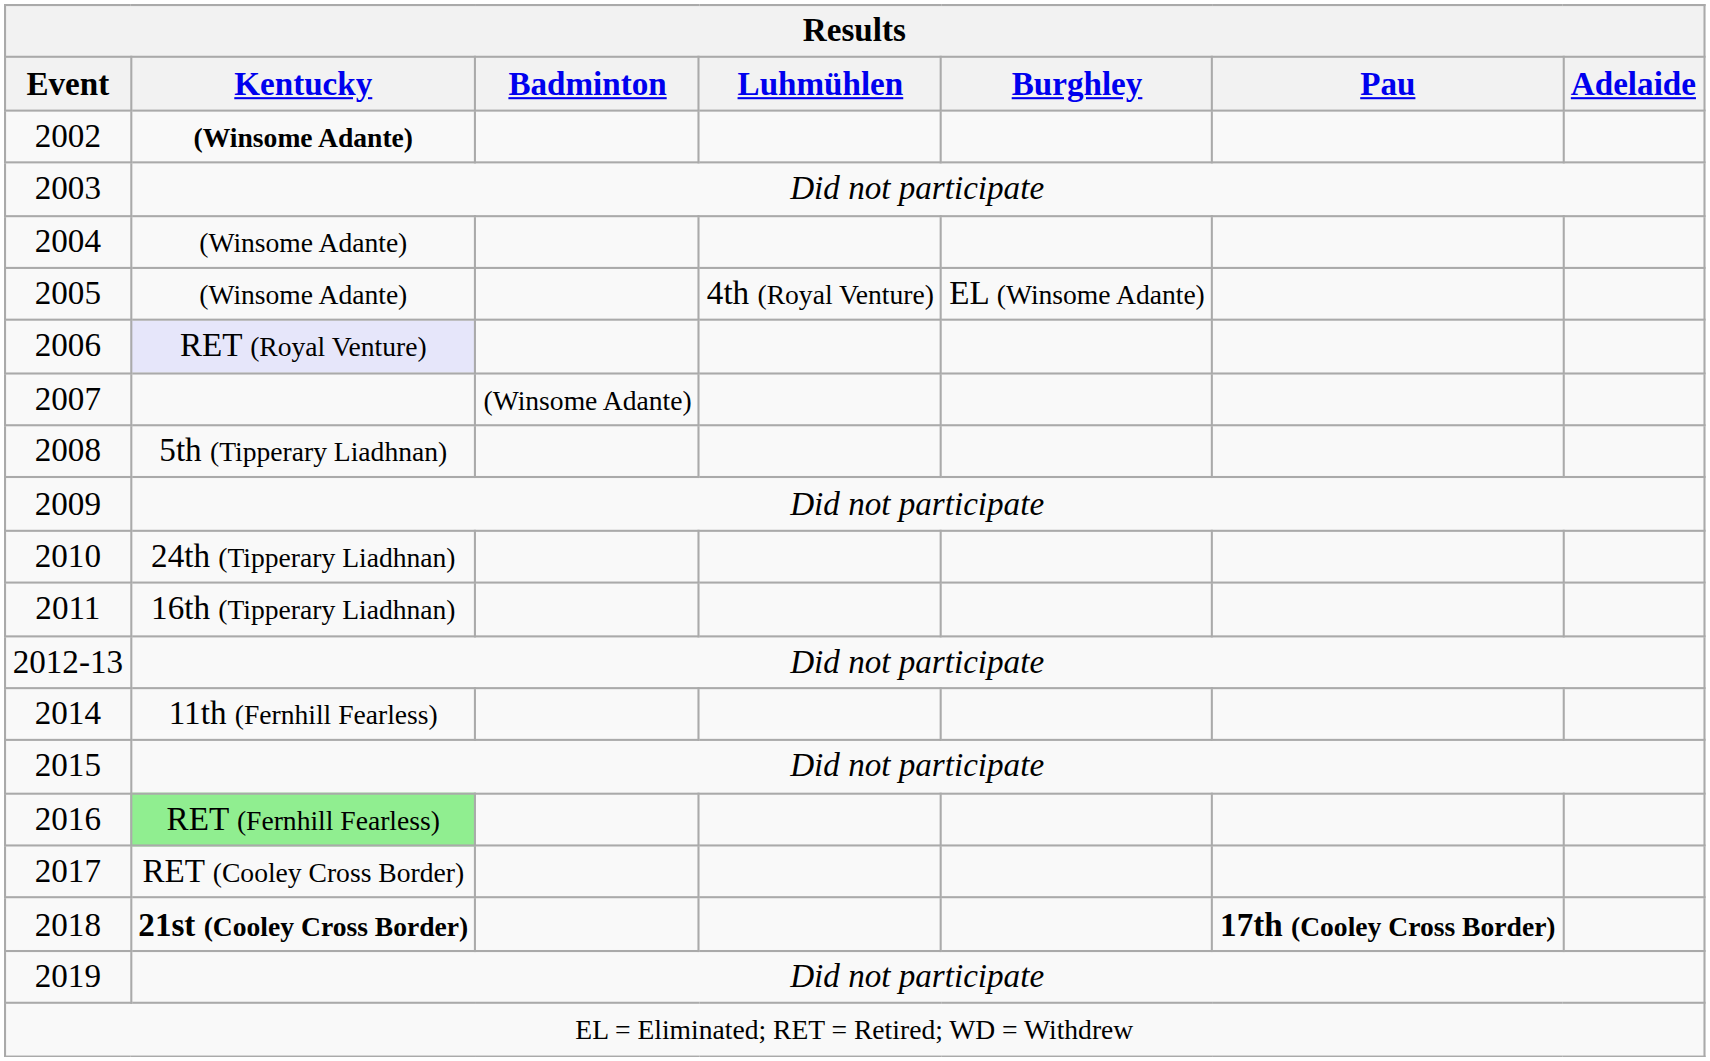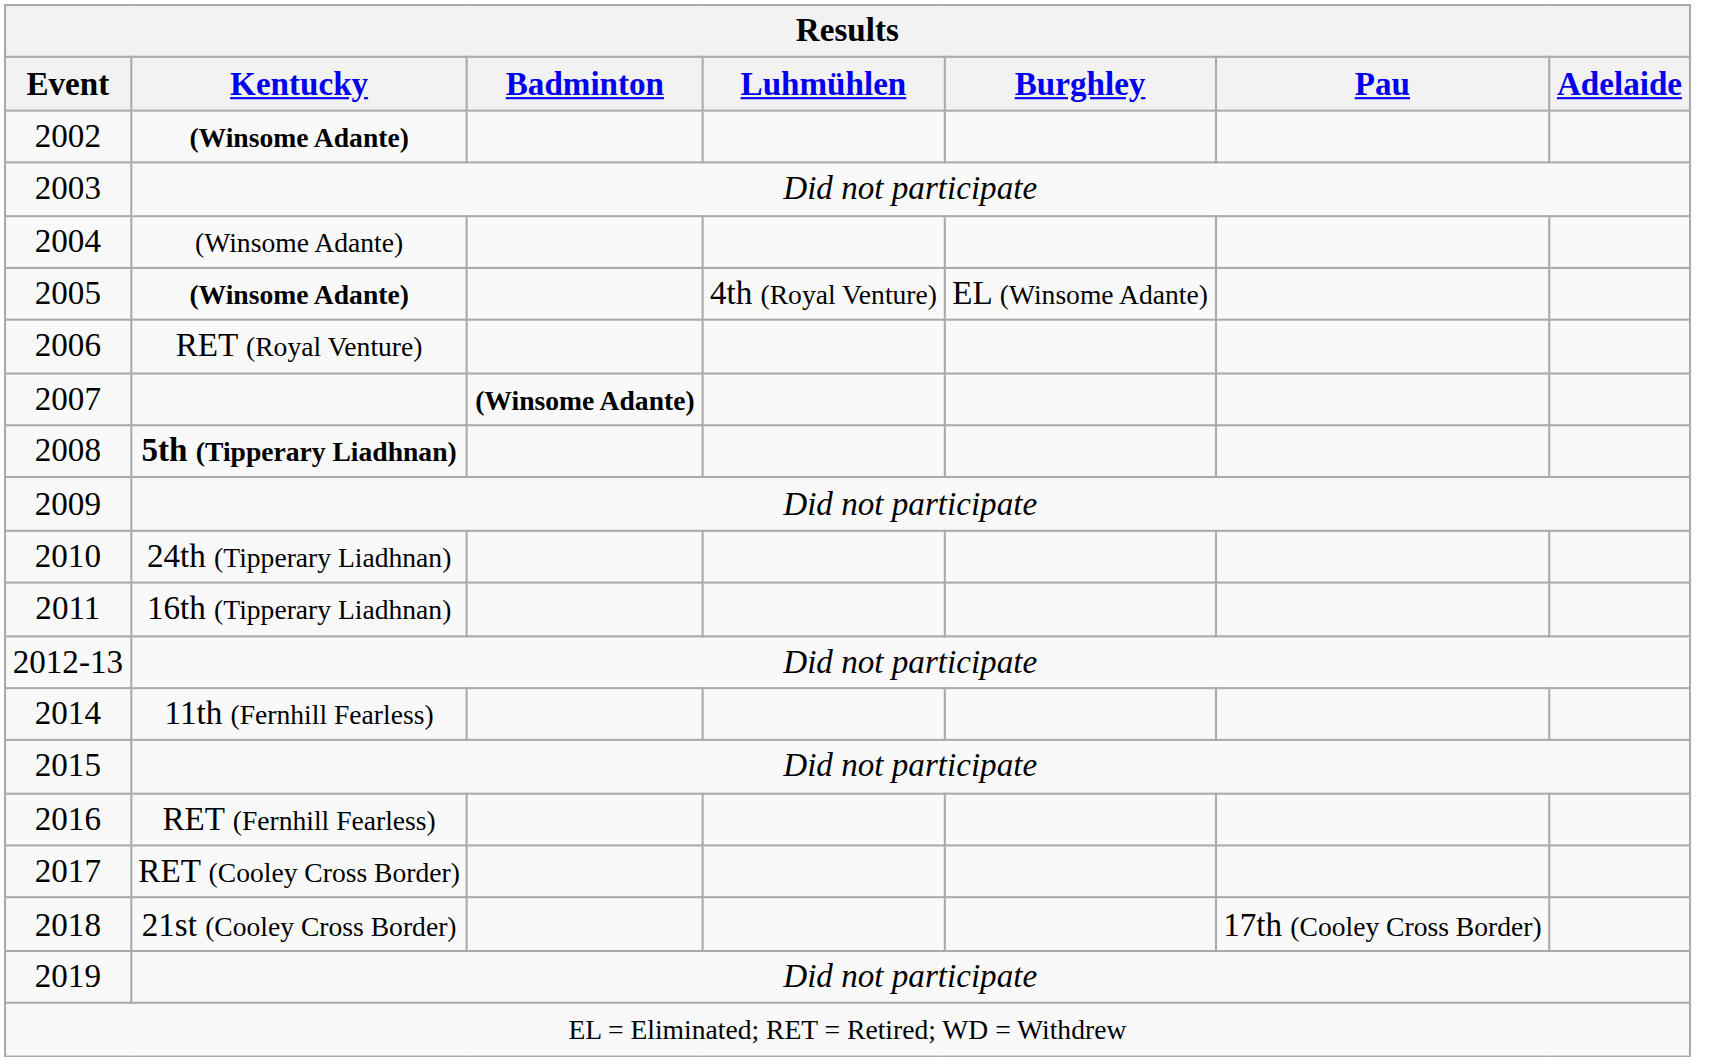(303, 295) normal -> (299, 293) bold
(303, 345) lavender background -> (299, 345) no background
(588, 400) normal -> (585, 398) bold
(303, 450) normal -> (299, 450) bold
(303, 818) lightgreen background -> (299, 818) no background
(303, 923) bold -> (299, 923) normal
(1388, 923) bold -> (1382, 923) normal
